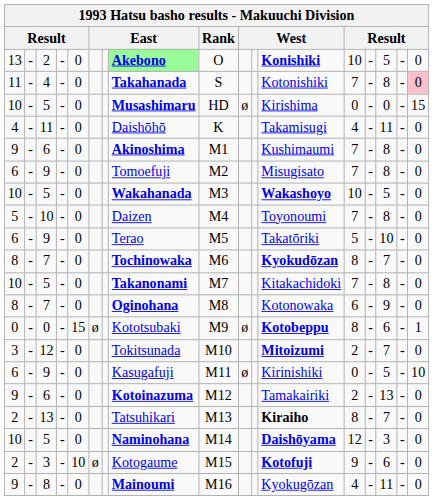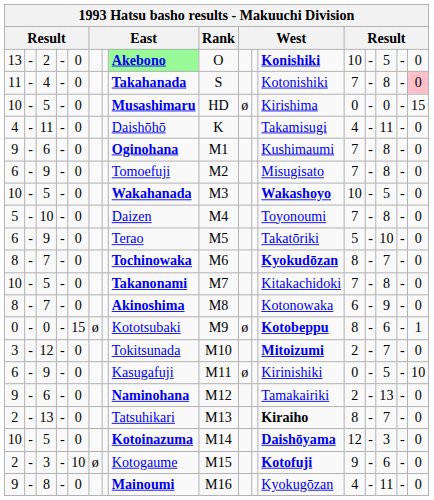(148, 149) Akinoshima -> (145, 149) Oginohana
(145, 305) Oginohana -> (148, 305) Akinoshima
(152, 395) Kotoinazuma -> (151, 395) Naminohana
(151, 439) Naminohana -> (152, 439) Kotoinazuma
